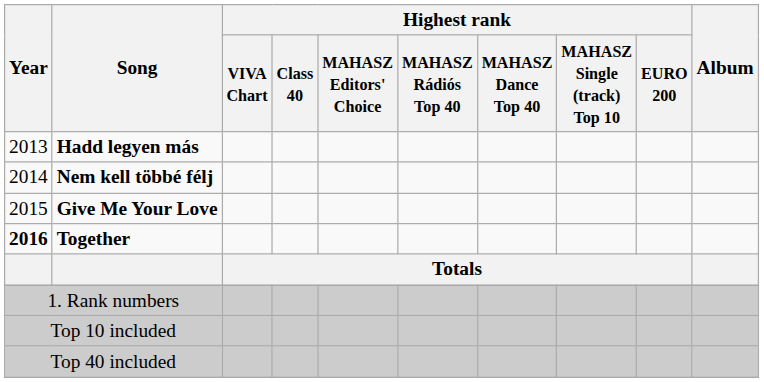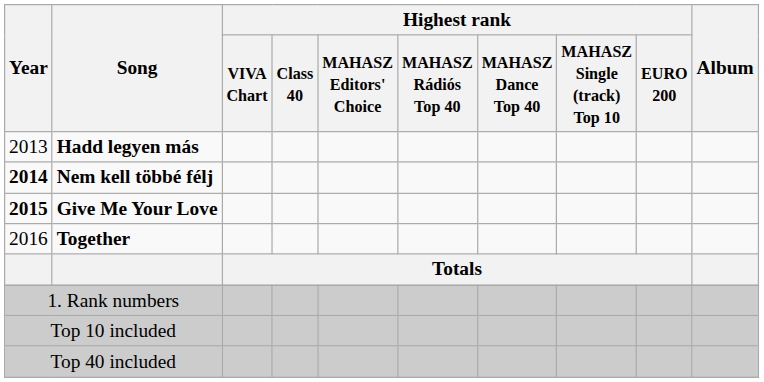(28, 177) normal -> (28, 177) bold
(28, 208) normal -> (28, 208) bold
(28, 238) bold -> (28, 238) normal
